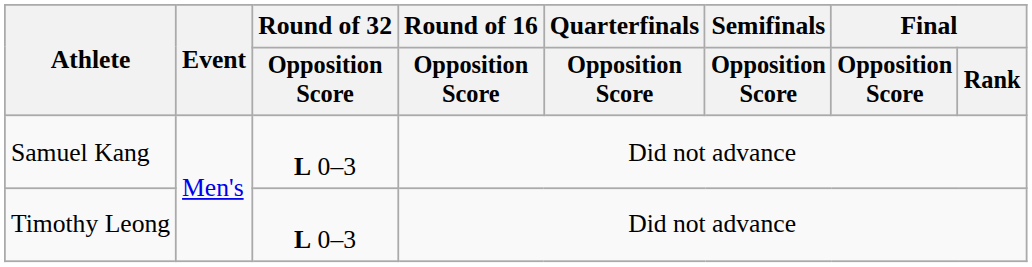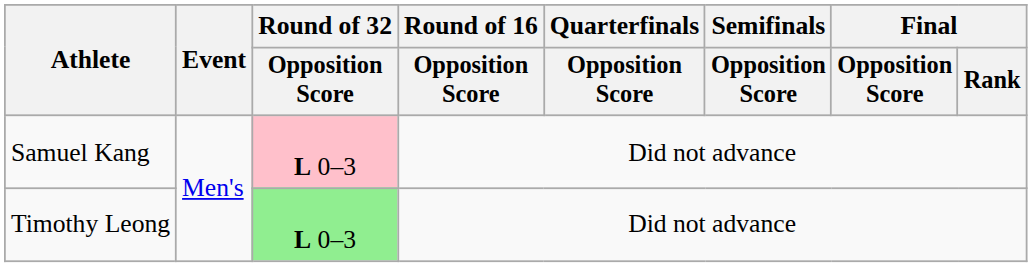(325, 167) no background -> (325, 167) pink background
(325, 239) no background -> (325, 239) lightgreen background
